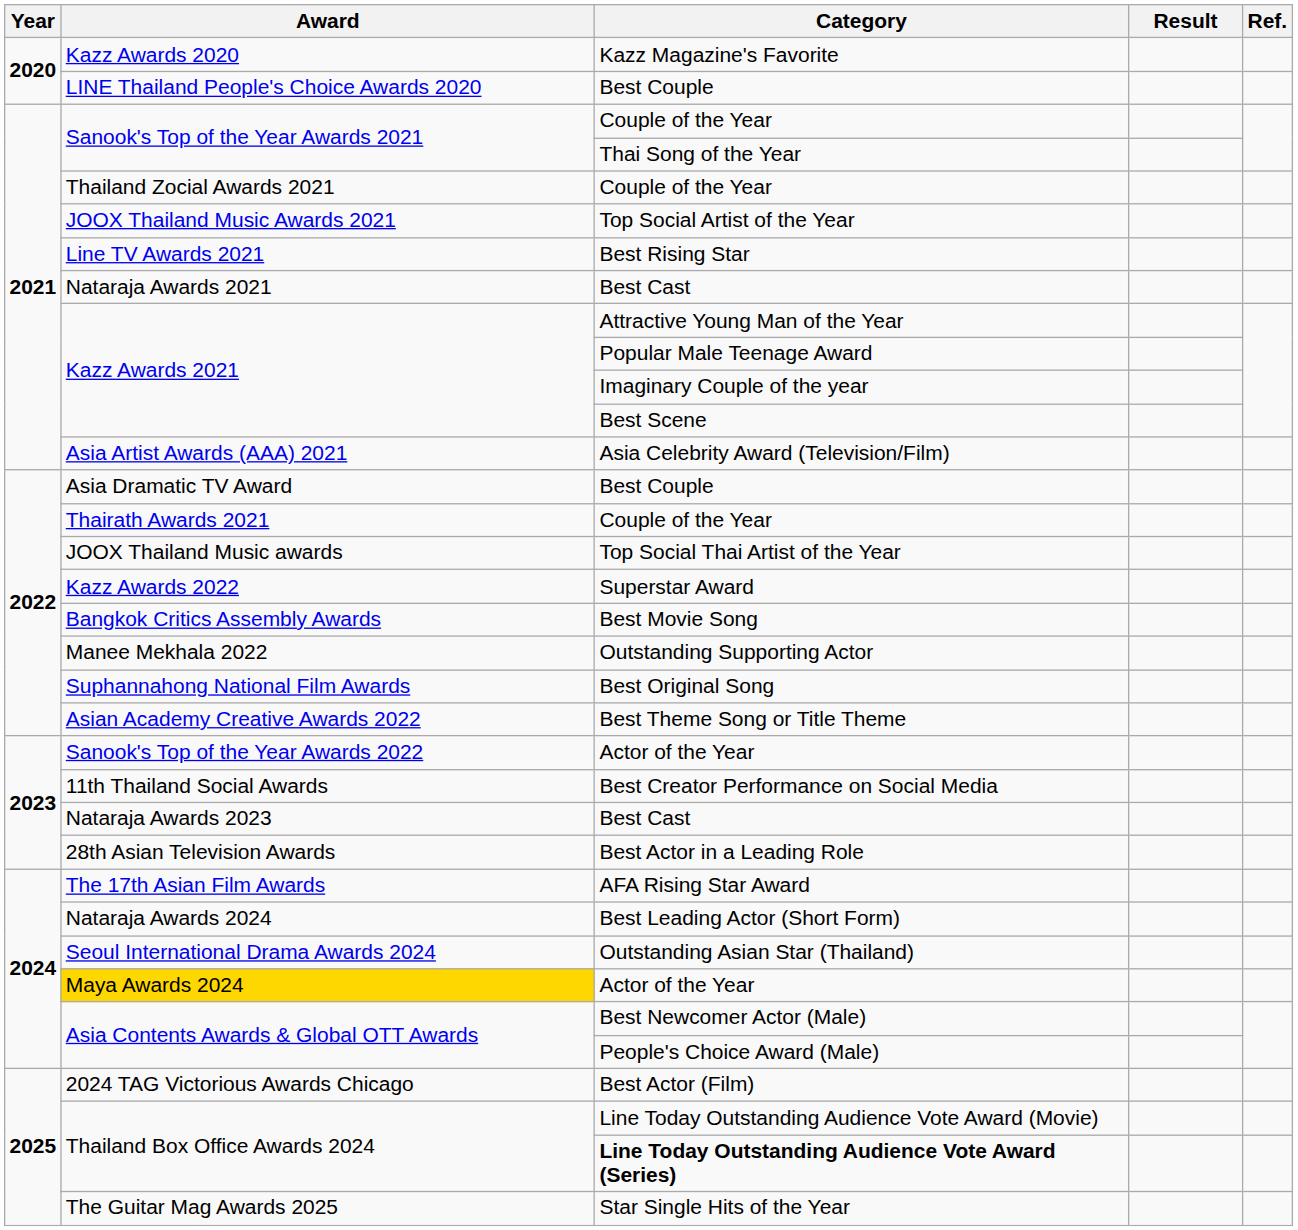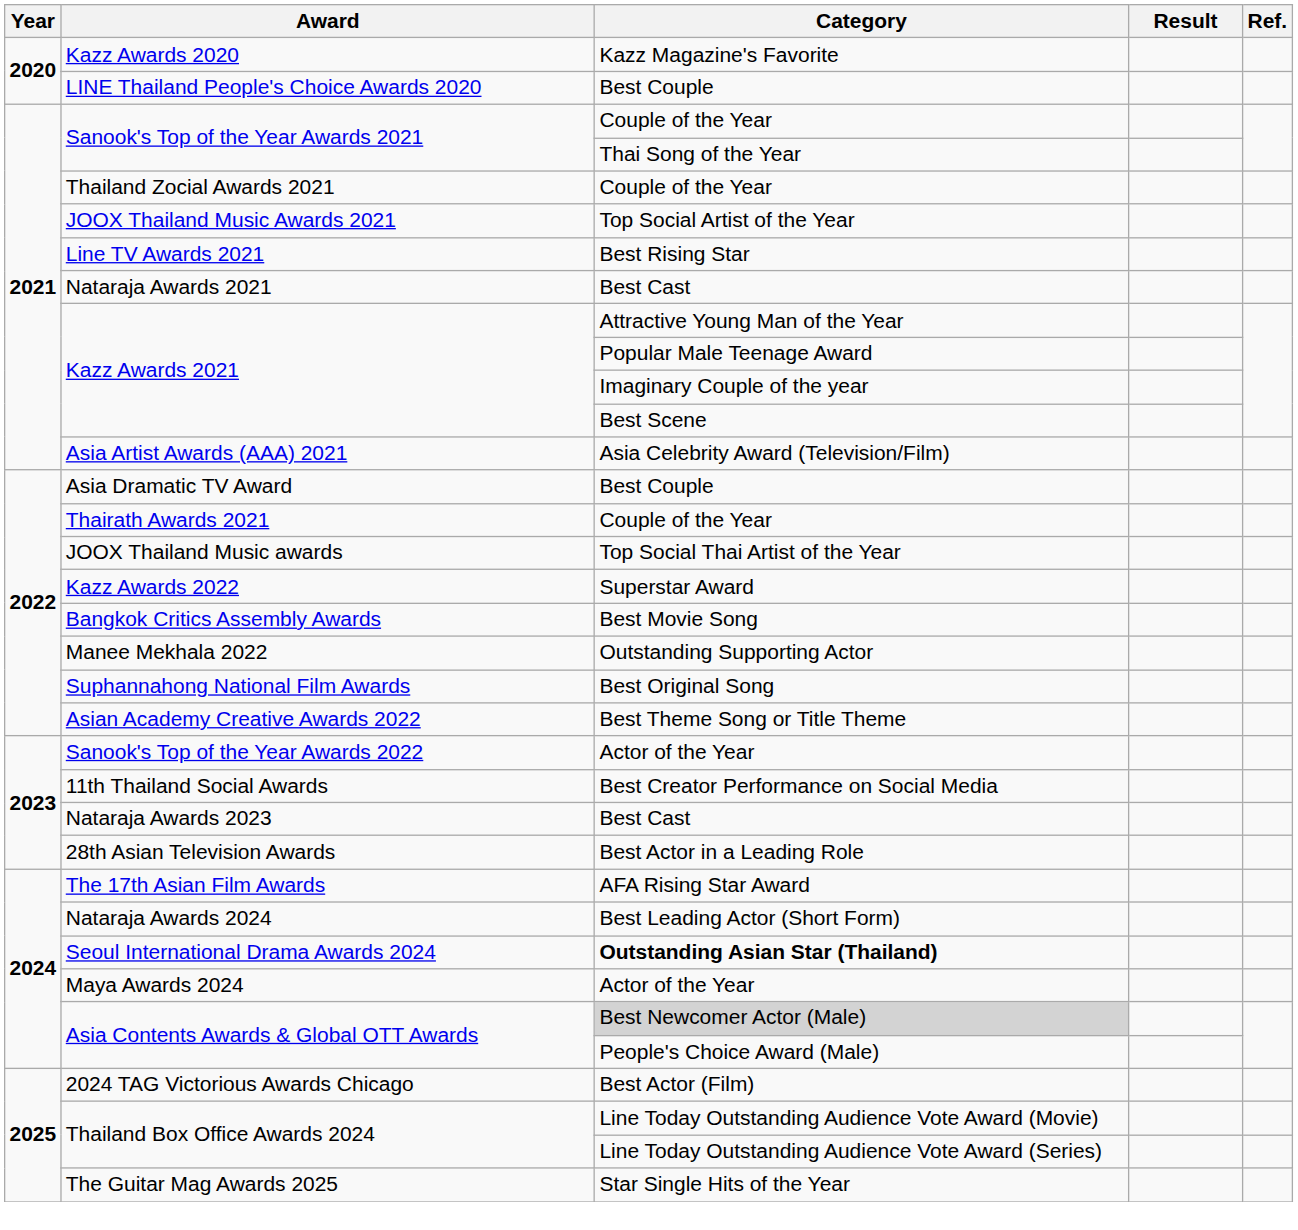(757, 951) normal -> (768, 951) bold
(155, 985) gold background -> (155, 985) no background
(733, 1018) no background -> (733, 1018) lightgrey background
(827, 1163) bold -> (851, 1151) normal
